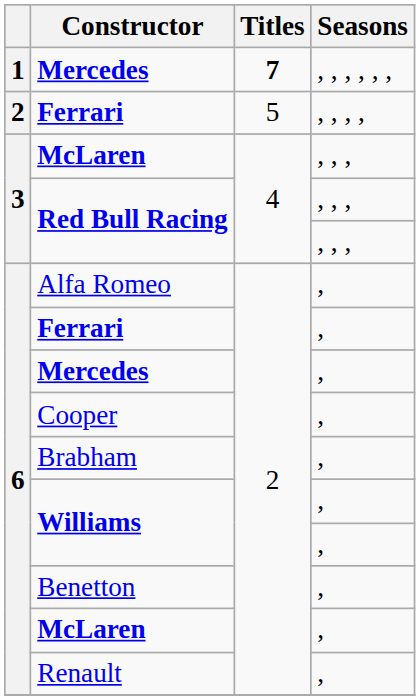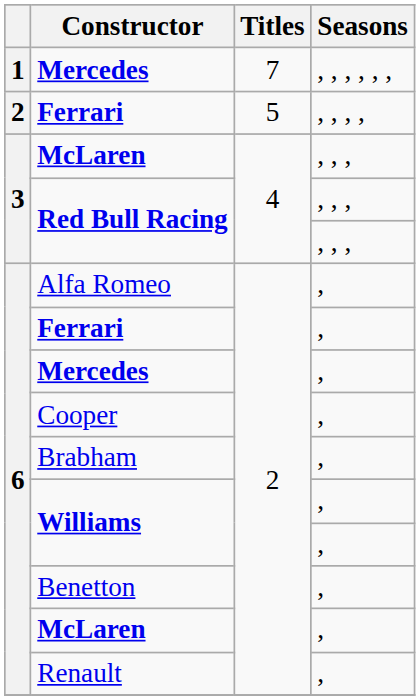(272, 69) bold -> (272, 69) normal
